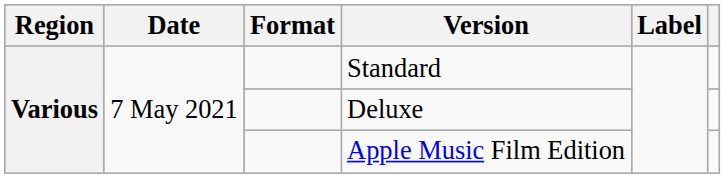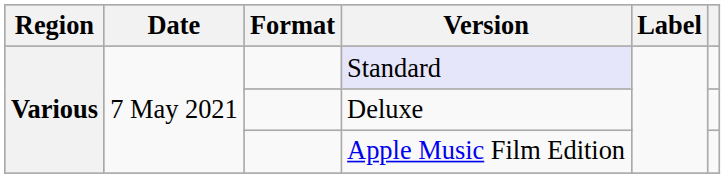(394, 67) no background -> (394, 67) lavender background
